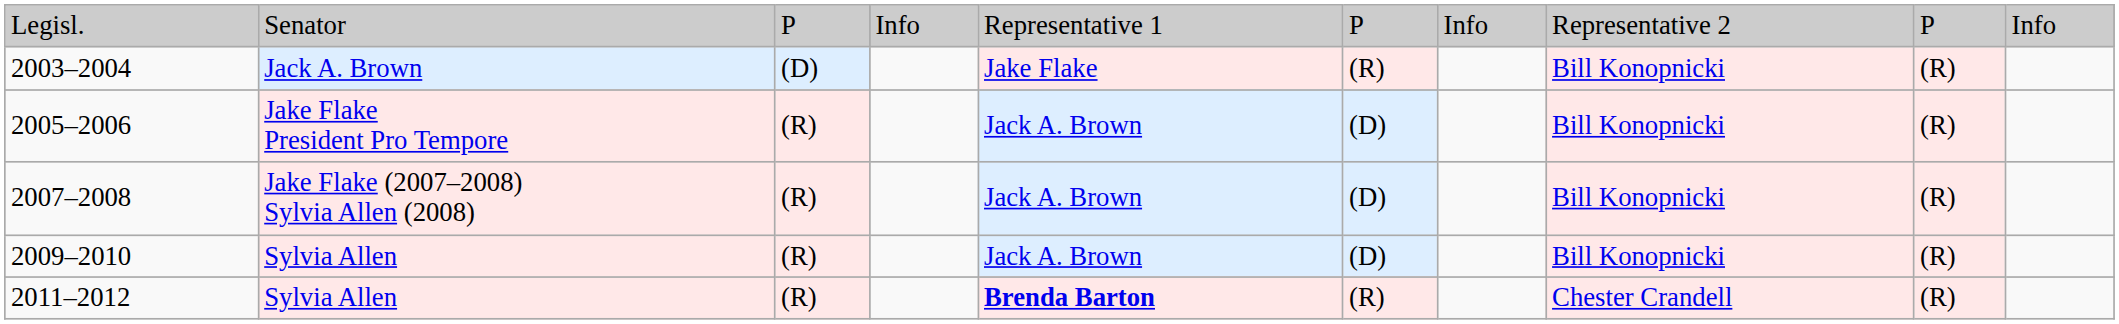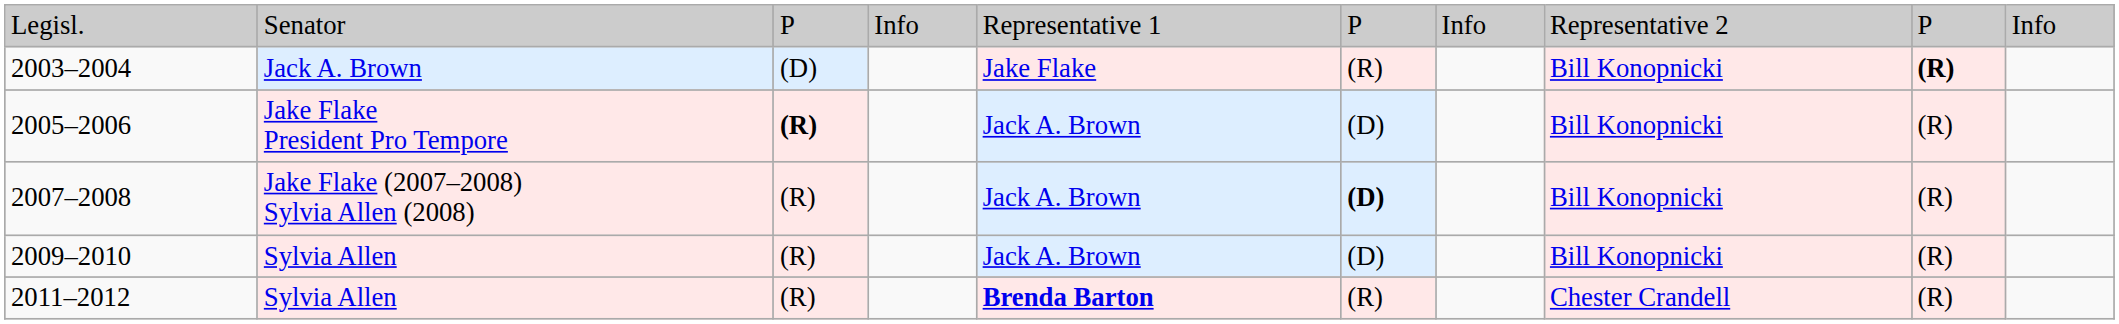(1938, 68) normal -> (1936, 68) bold
(799, 125) normal -> (799, 125) bold
(1368, 197) normal -> (1366, 197) bold
